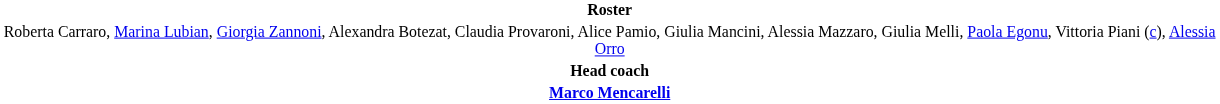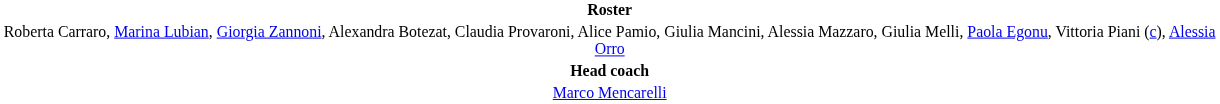(610, 93) bold -> (610, 93) normal
